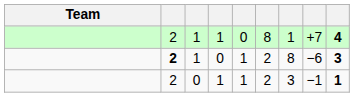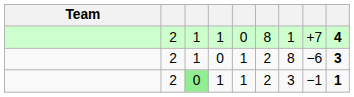(173, 59) bold -> (173, 59) normal
(197, 80) no background -> (197, 80) lightgreen background
